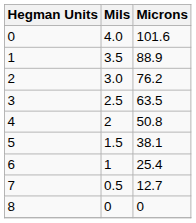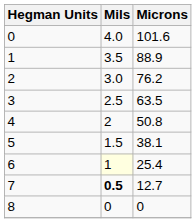(108, 164) no background -> (108, 164) lightyellow background
(113, 185) normal -> (113, 185) bold
